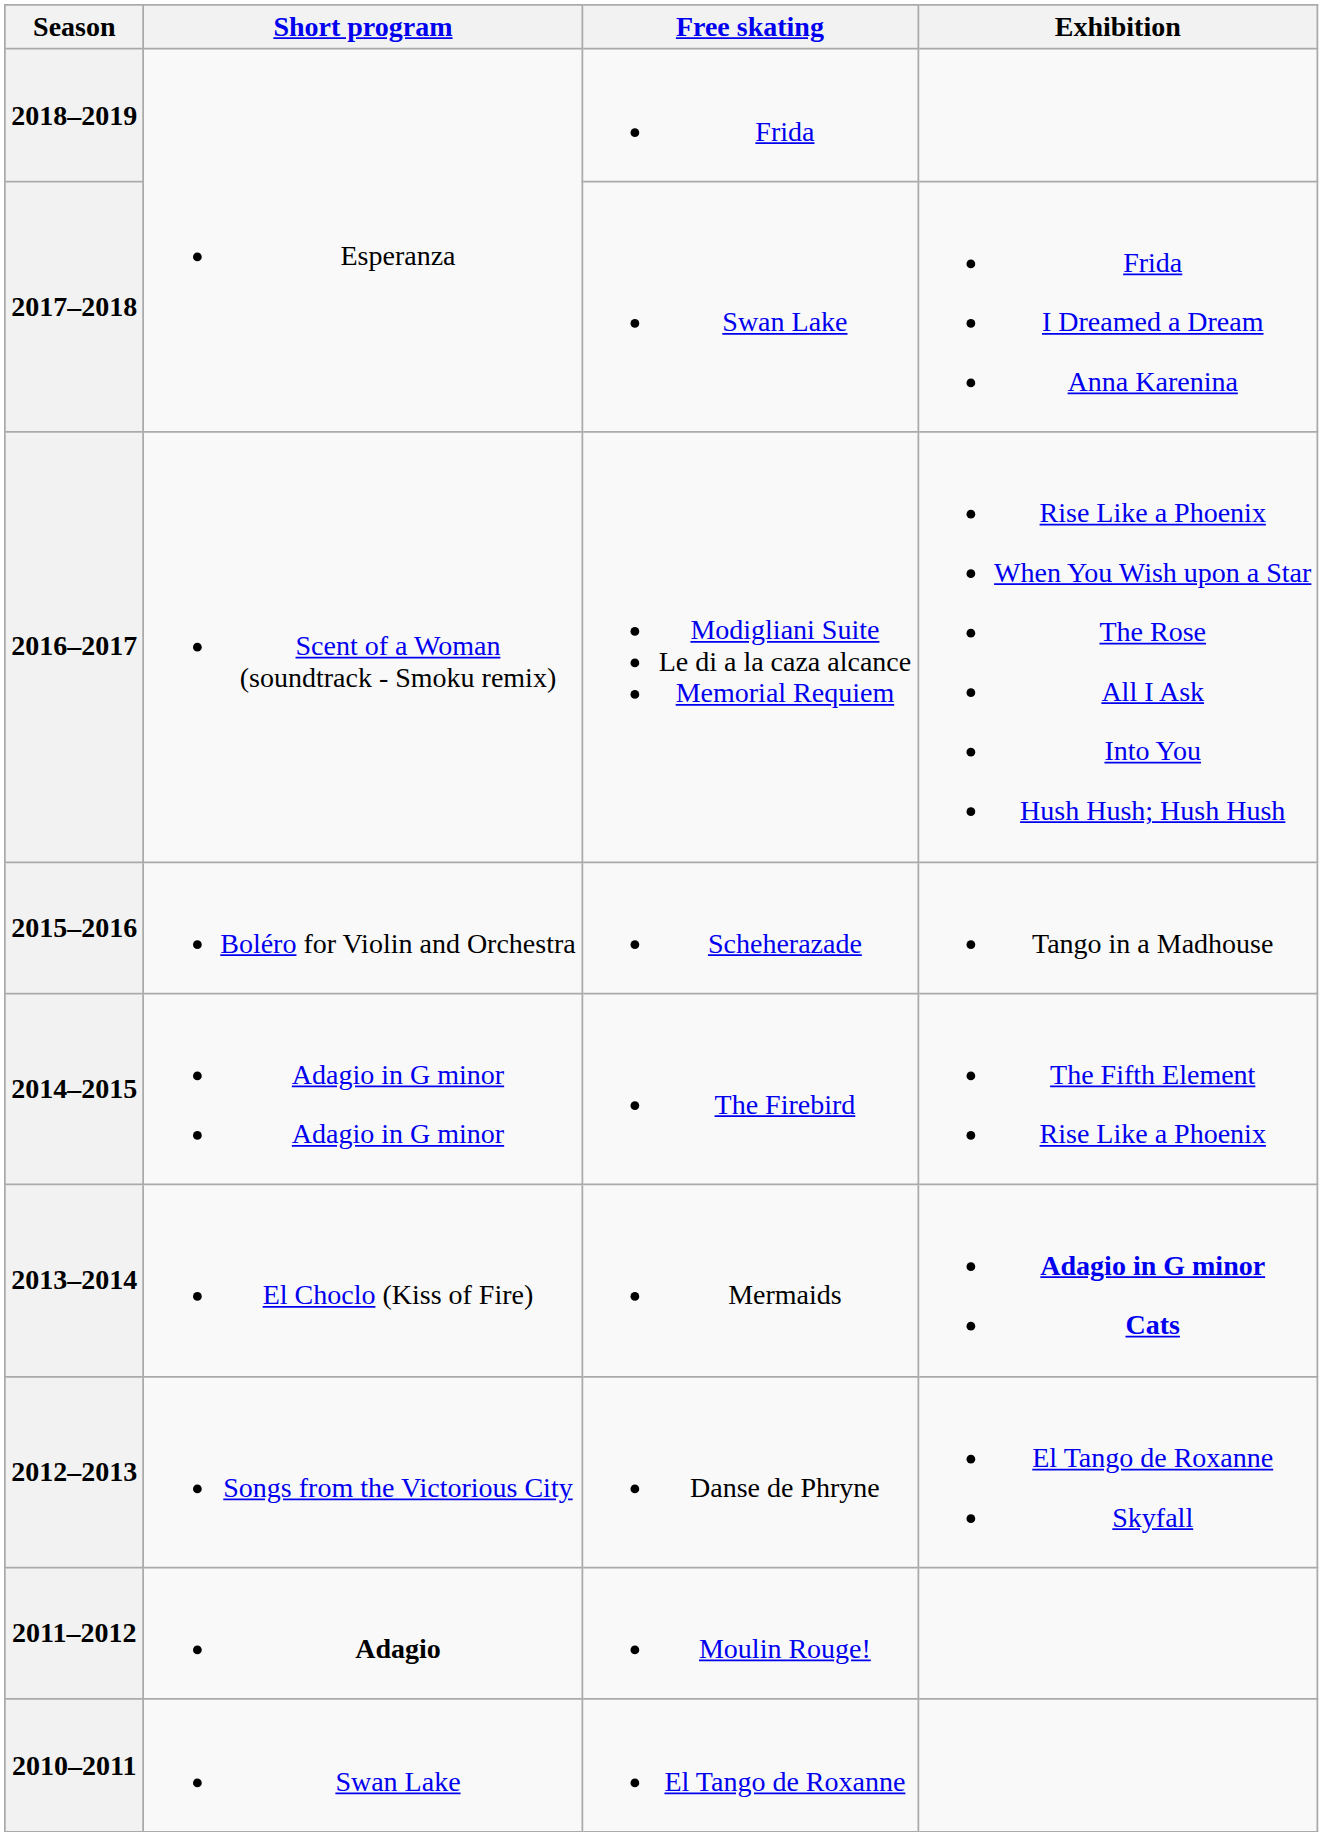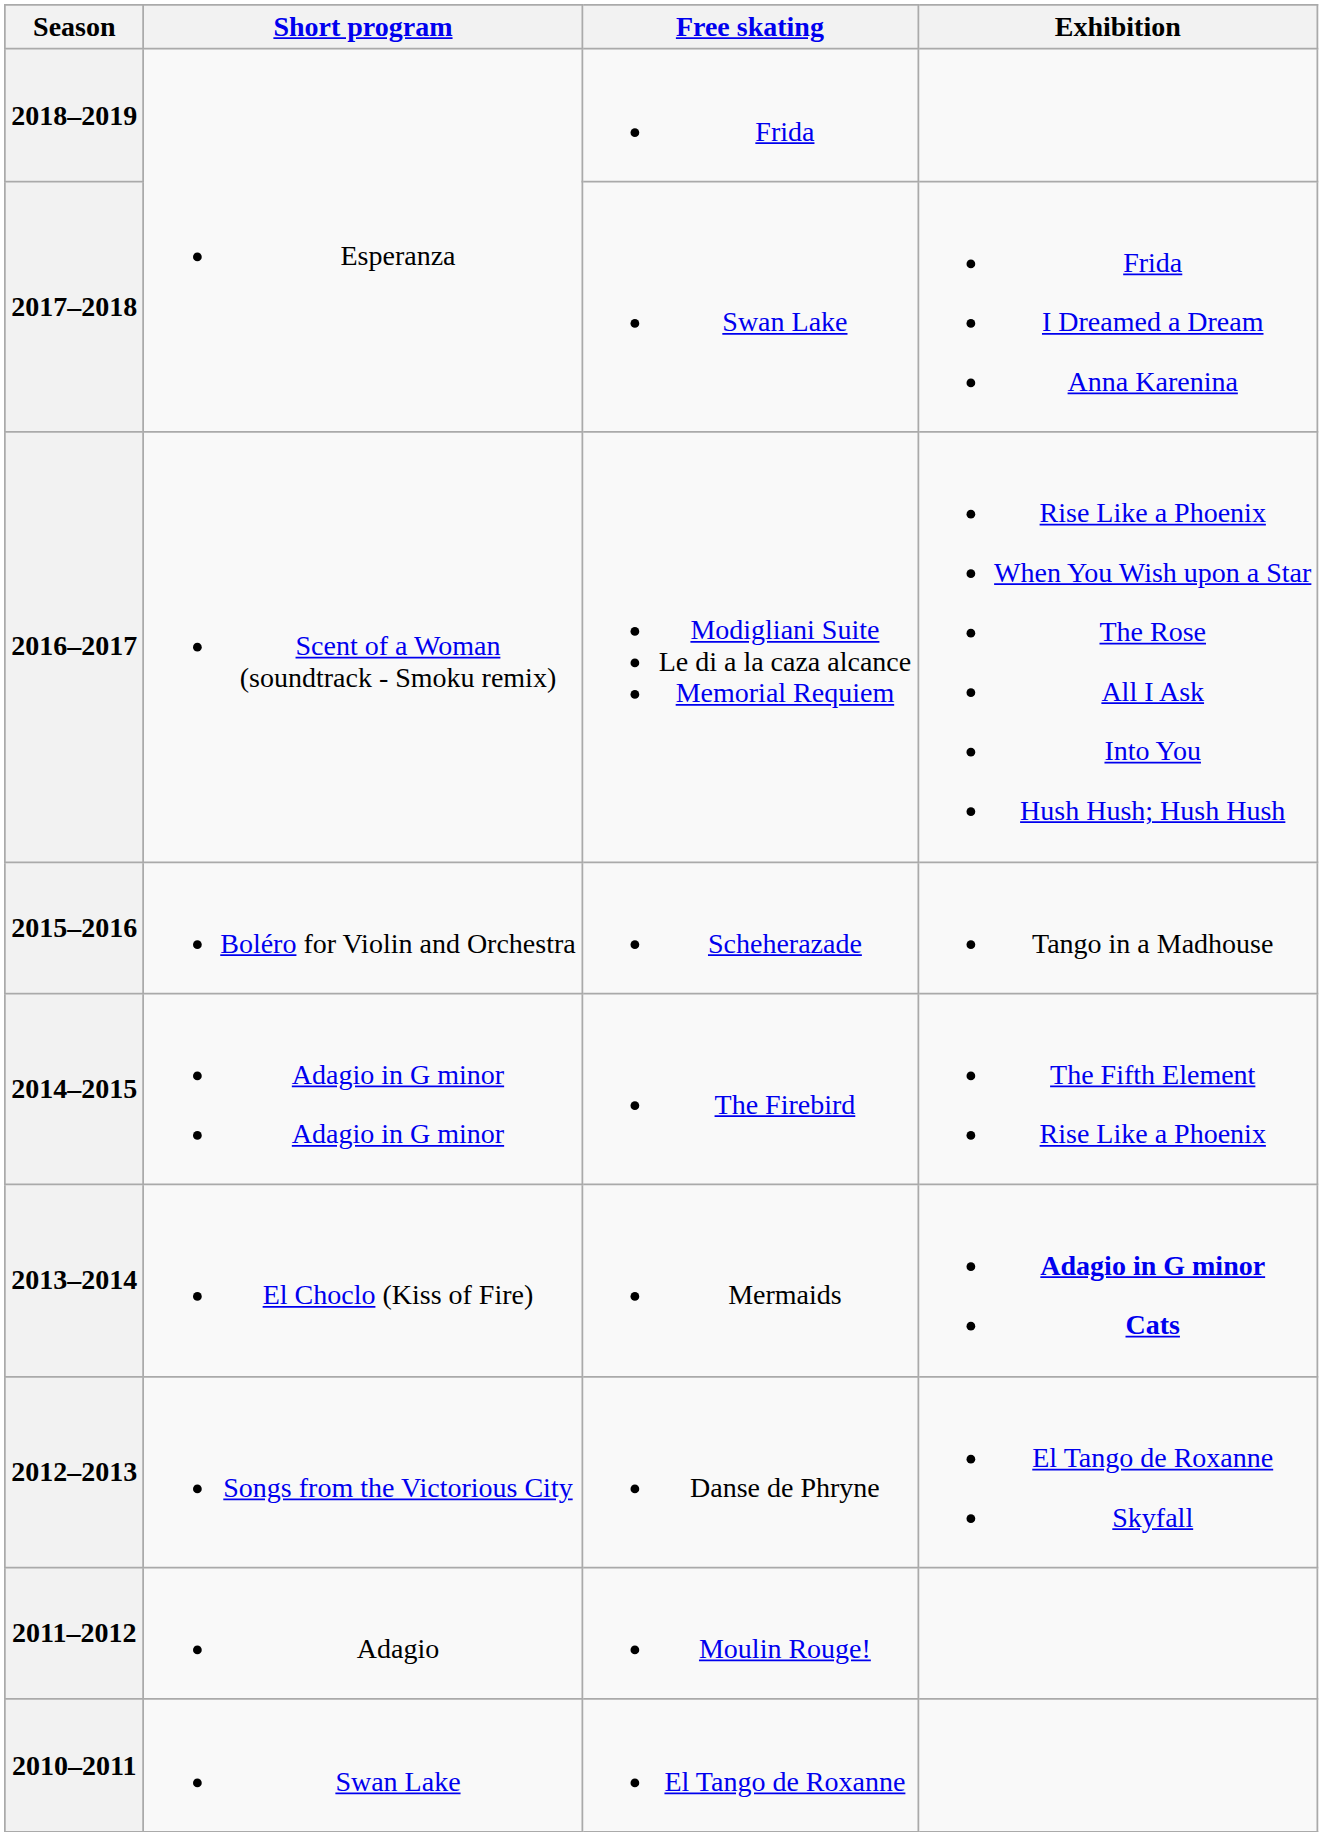(363, 1649) bold -> (363, 1649) normal
